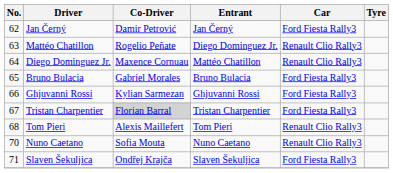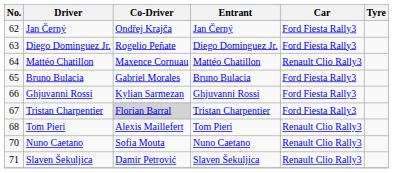(146, 28) Damir Petrović -> (144, 28) Ondřej Krajča
(60, 45) Mattéo Chatillon -> (68, 45) Diego Dominguez Jr.
(322, 45) Renault Clio Rally3 -> (319, 45) Ford Fiesta Rally3
(68, 61) Diego Dominguez Jr. -> (60, 61) Mattéo Chatillon
(144, 159) Ondřej Krajča -> (146, 159) Damir Petrović
(319, 159) Ford Fiesta Rally3 -> (322, 159) Renault Clio Rally3
